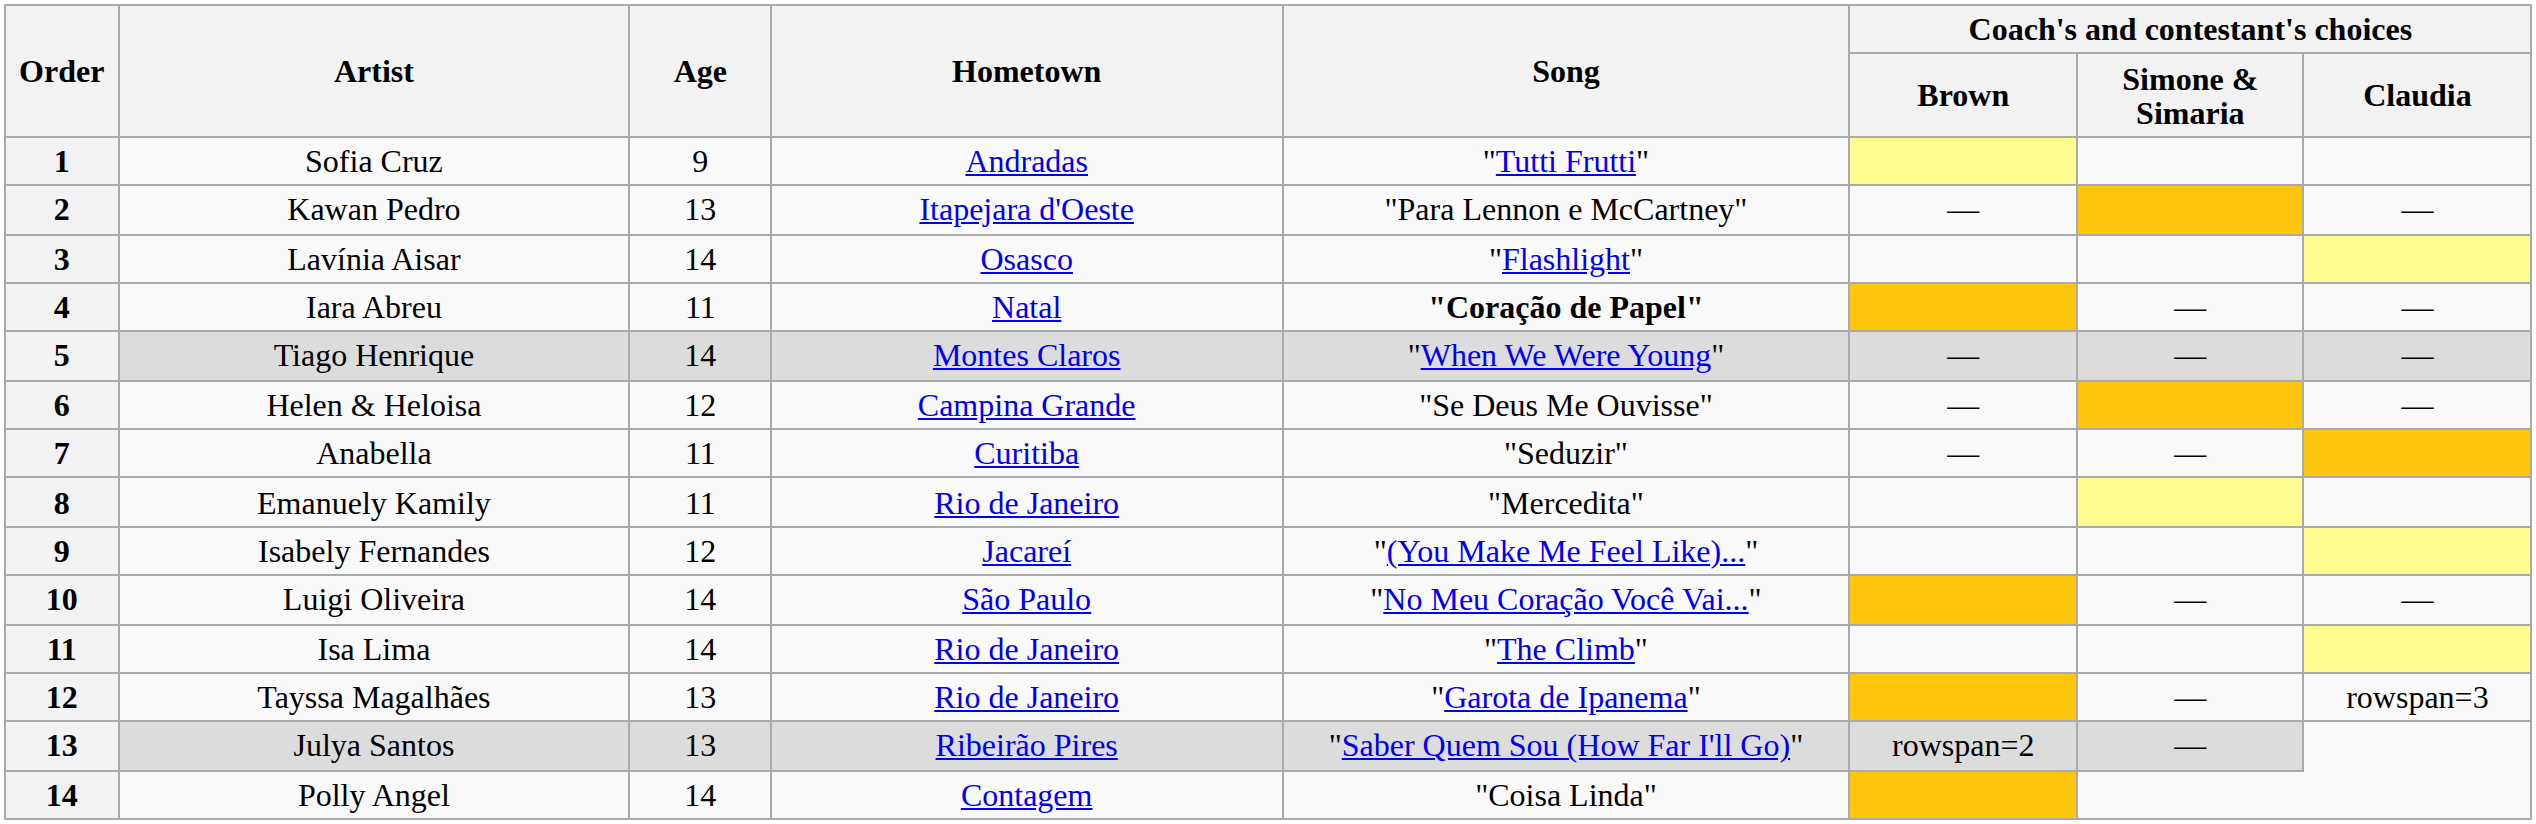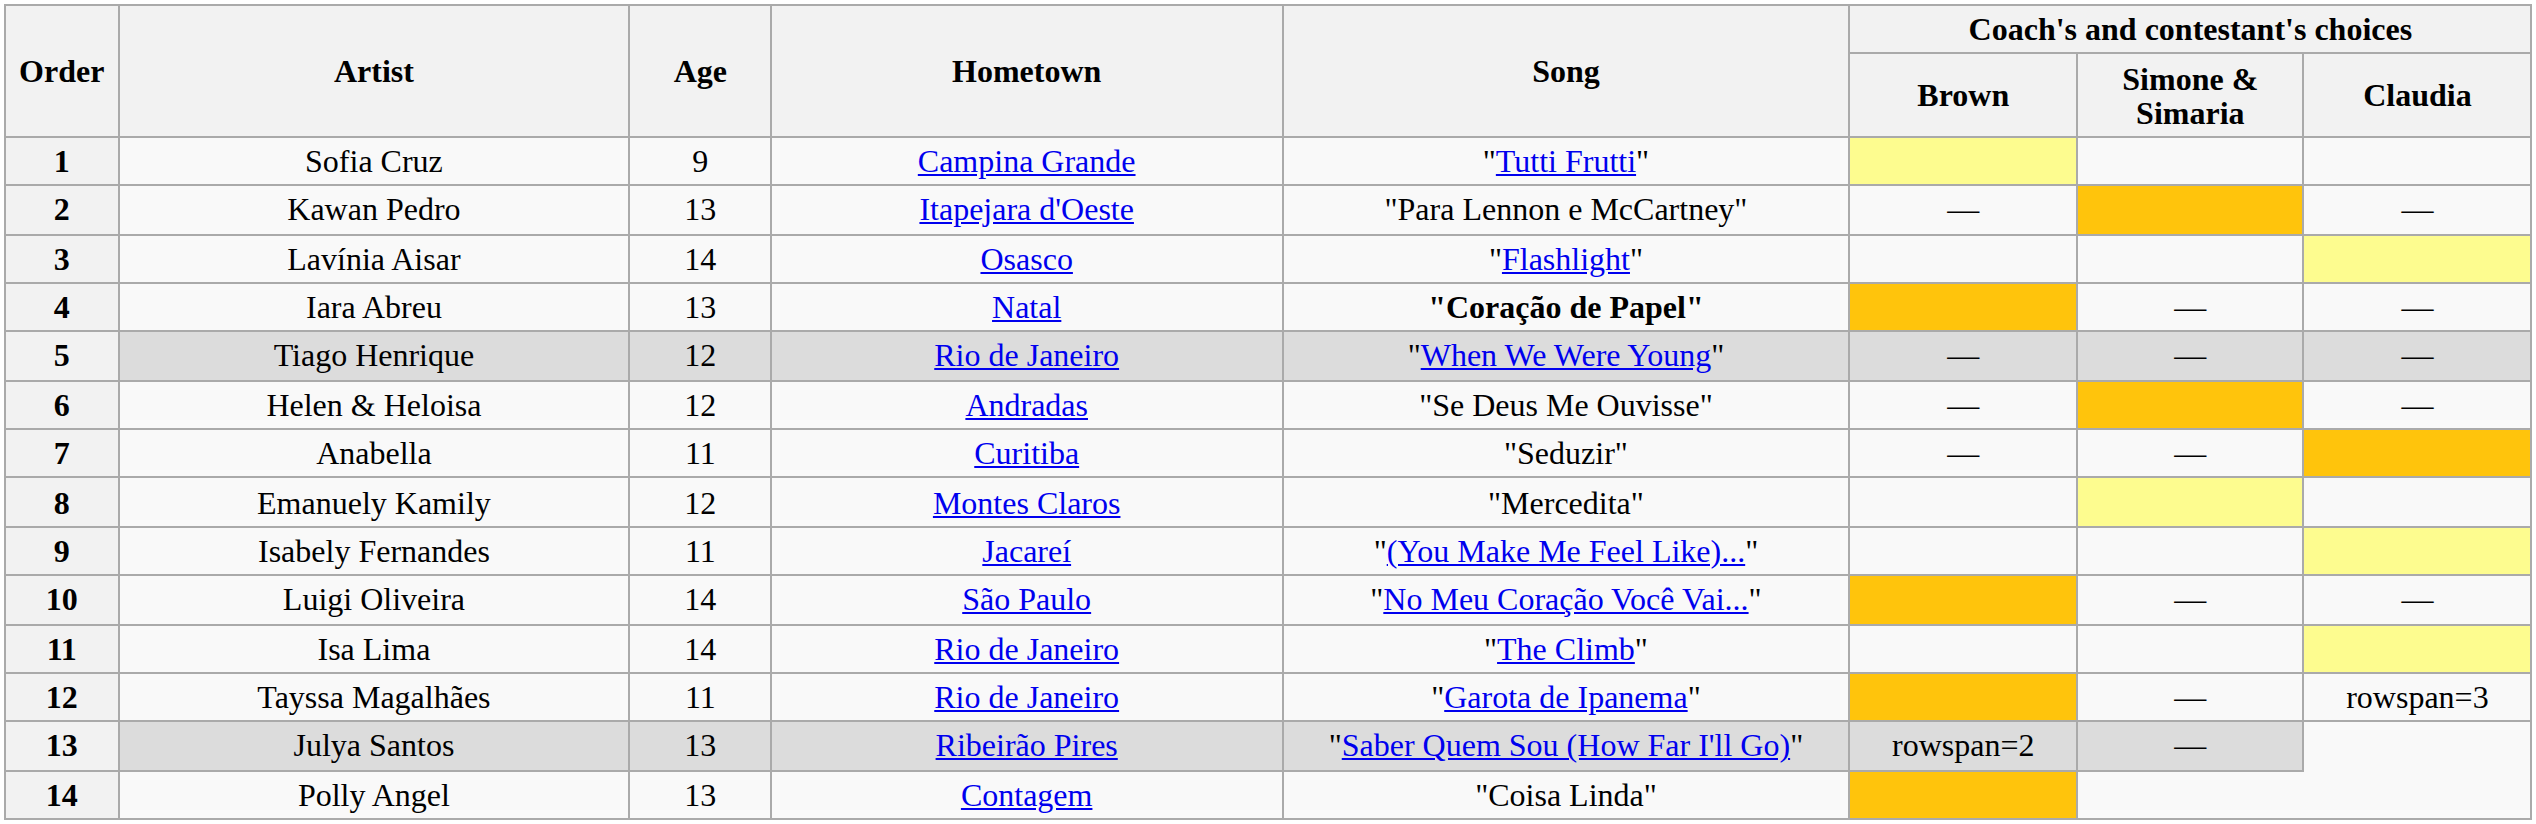(1027, 161) Andradas -> (1027, 161) Campina Grande
(700, 307) 11 -> (700, 307) 13
(700, 356) 14 -> (700, 356) 12
(1027, 356) Montes Claros -> (1027, 356) Rio de Janeiro
(1027, 405) Campina Grande -> (1027, 405) Andradas
(700, 502) 11 -> (700, 502) 12
(1027, 502) Rio de Janeiro -> (1027, 502) Montes Claros
(700, 551) 12 -> (700, 551) 11
(700, 697) 13 -> (700, 697) 11
(700, 795) 14 -> (700, 795) 13
